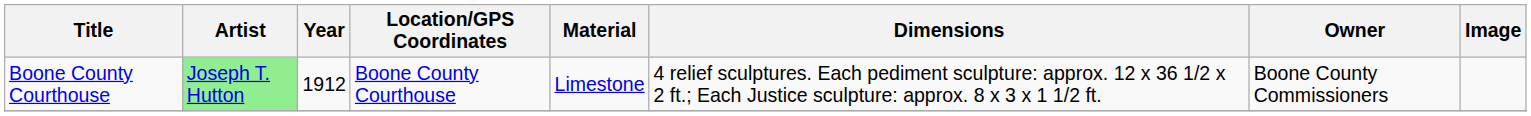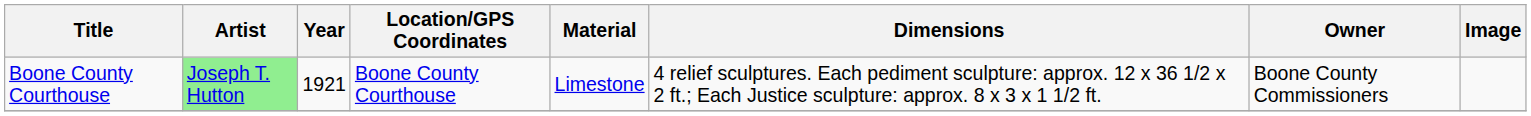(324, 83) 1912 -> (324, 83) 1921
